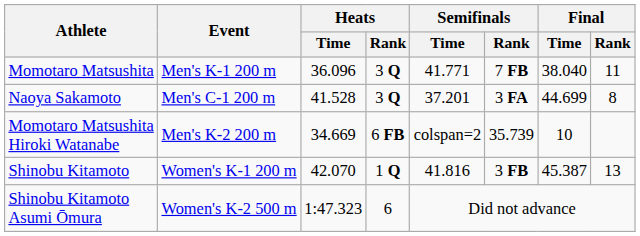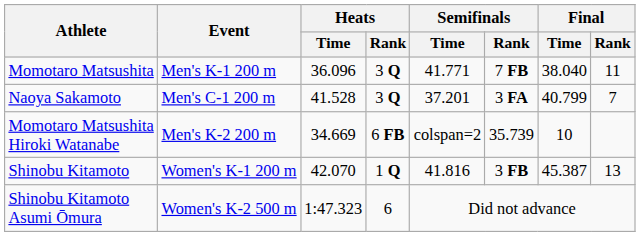(564, 98) 44.699 -> (564, 98) 40.799
(613, 98) 8 -> (613, 98) 7
